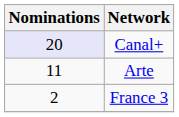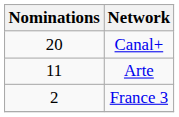(54, 44) lavender background -> (54, 44) no background
